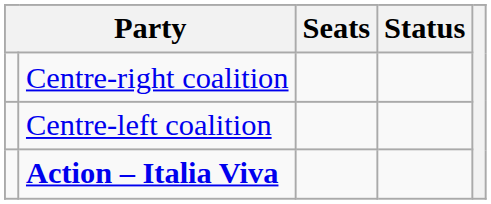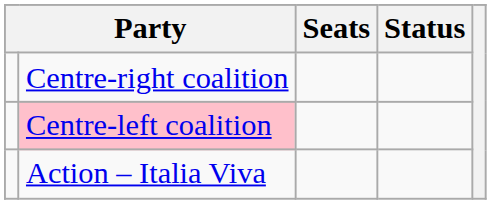(149, 125) no background -> (149, 125) pink background
(152, 173) bold -> (146, 173) normal
